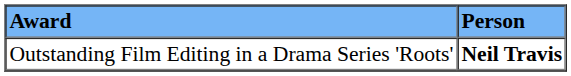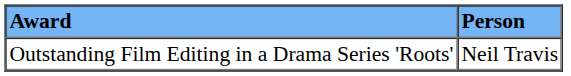(512, 53) bold -> (510, 53) normal
